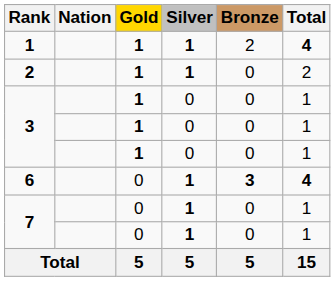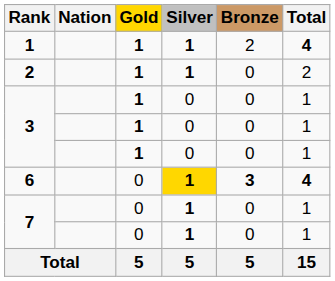(190, 180) no background -> (190, 180) gold background
